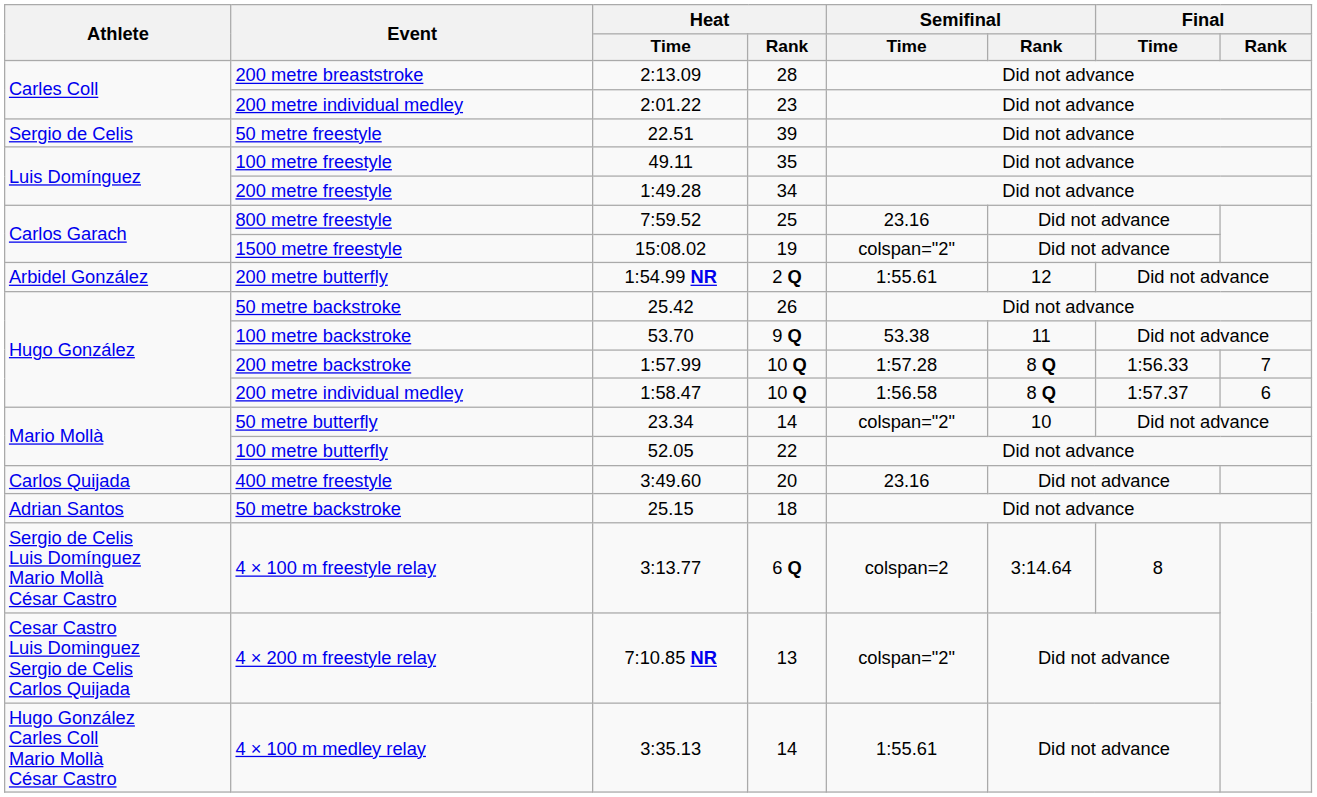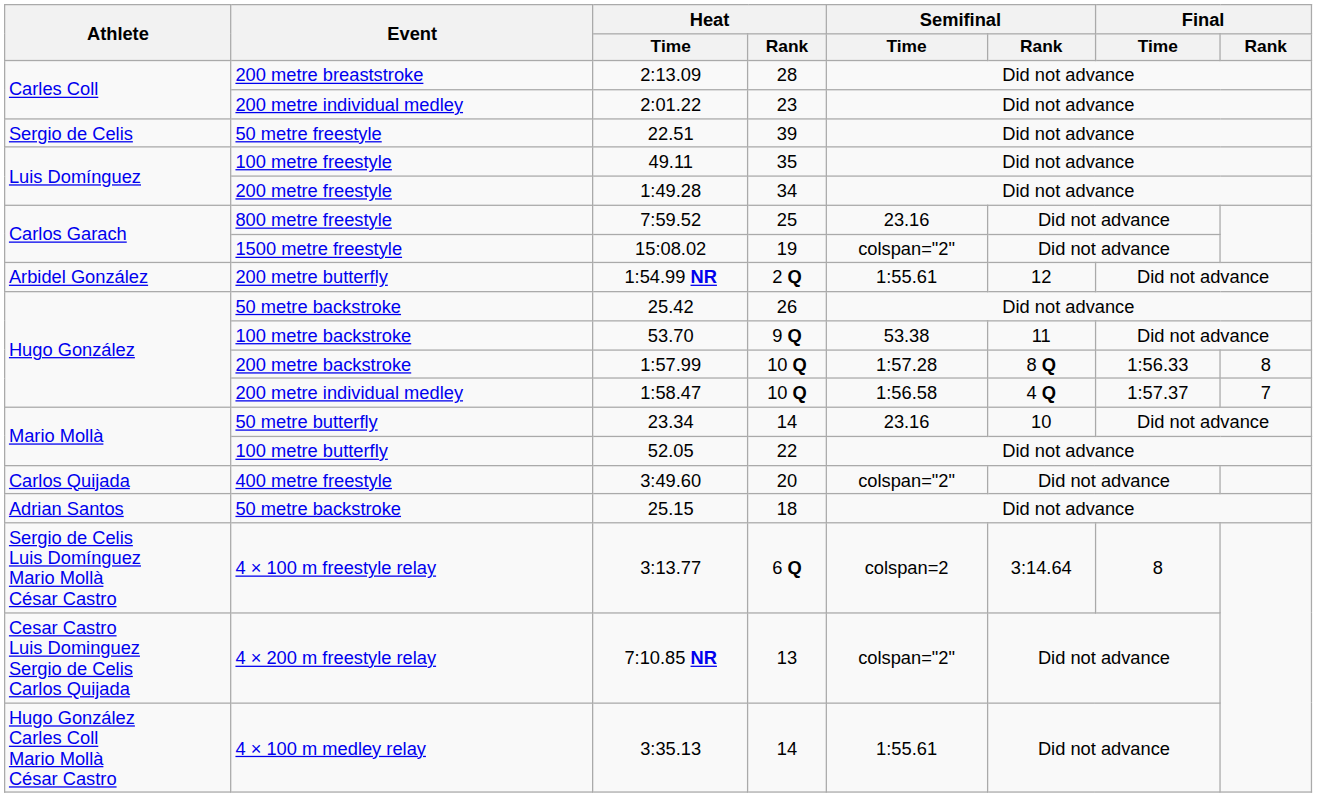(1266, 365) 7 -> (1266, 365) 8
(1041, 393) 8 Q -> (1041, 393) 4 Q
(1266, 393) 6 -> (1266, 393) 7
(907, 422) colspan="2" -> (907, 422) 23.16
(907, 480) 23.16 -> (907, 480) colspan="2"
